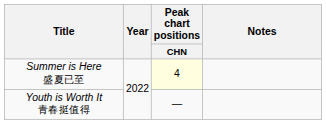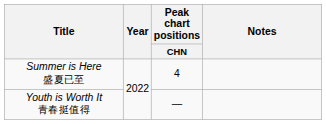(177, 74) lightyellow background -> (177, 74) no background
